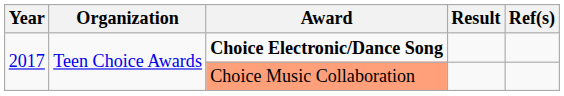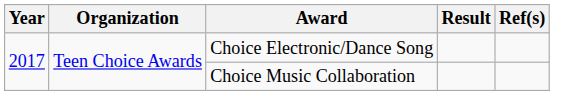(327, 47) bold -> (322, 47) normal
(313, 76) lightsalmon background -> (313, 76) no background
